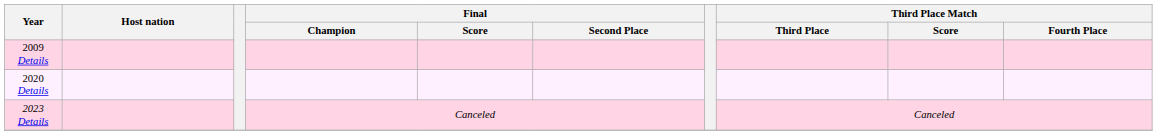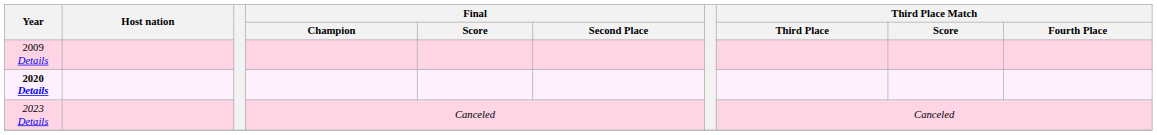(33, 85) normal -> (33, 85) bold
